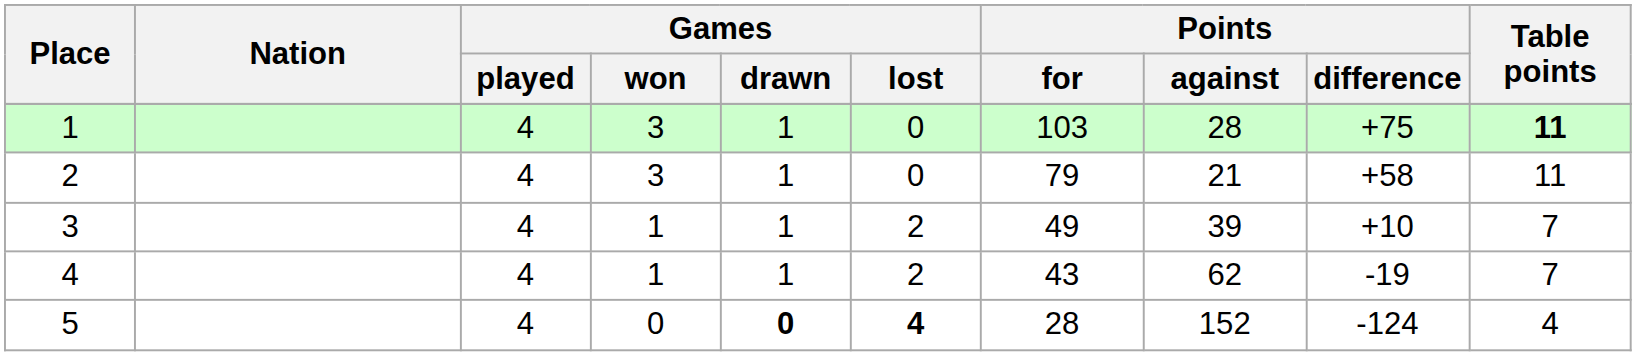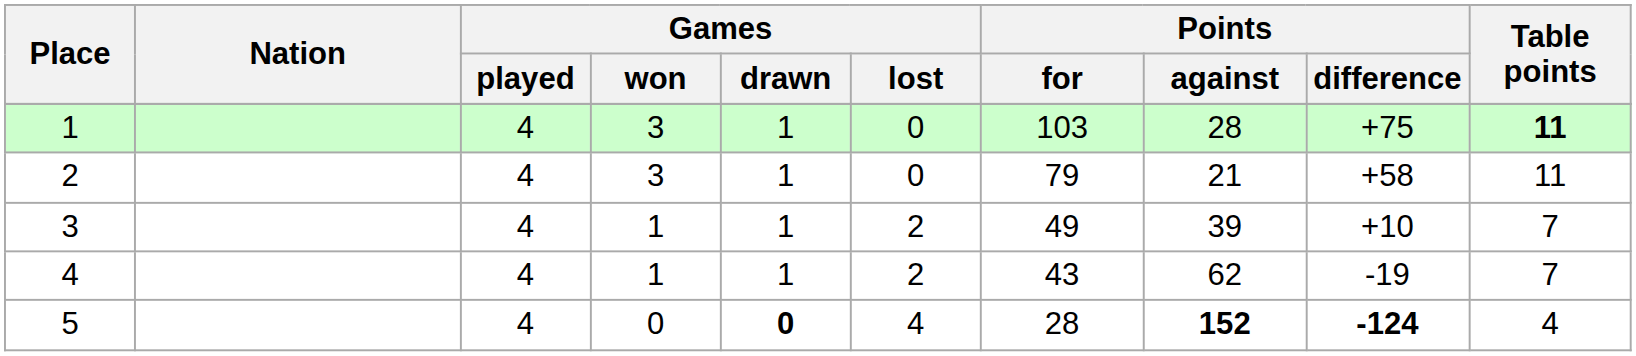(916, 324) bold -> (916, 324) normal
(1225, 324) normal -> (1225, 324) bold
(1387, 324) normal -> (1387, 324) bold
